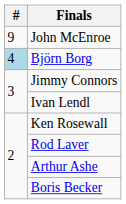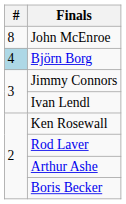(11, 37) 9 -> (11, 37) 8
